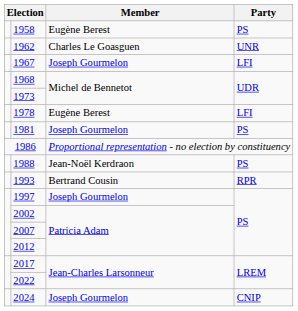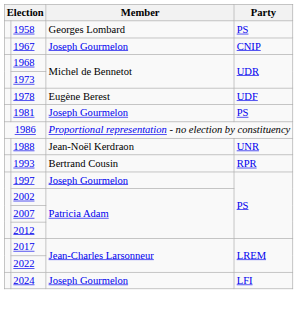(79, 29) Eugène Berest -> (87, 29) Georges Lombard
- row: (24, 46)
(245, 63) LFI -> (249, 46) CNIP
(245, 113) LFI -> (247, 96) UDF
(243, 163) PS -> (248, 146) UNR
(249, 297) CNIP -> (245, 280) LFI
